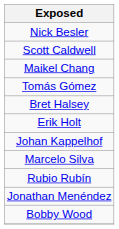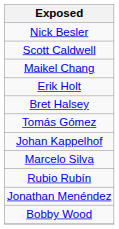(59, 86) Tomás Gómez -> (59, 86) Erik Holt
(59, 123) Erik Holt -> (59, 123) Tomás Gómez
